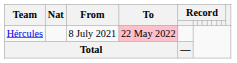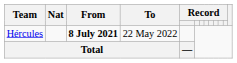(92, 33) normal -> (93, 33) bold
(148, 33) pink background -> (150, 33) no background
